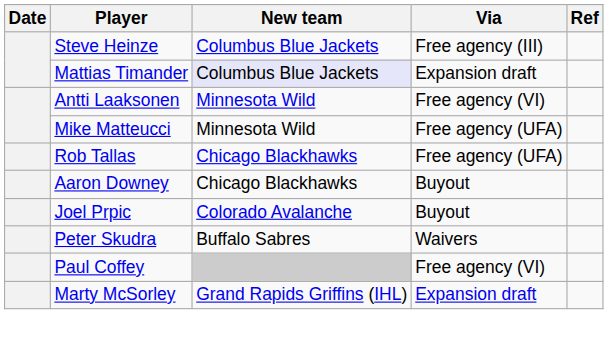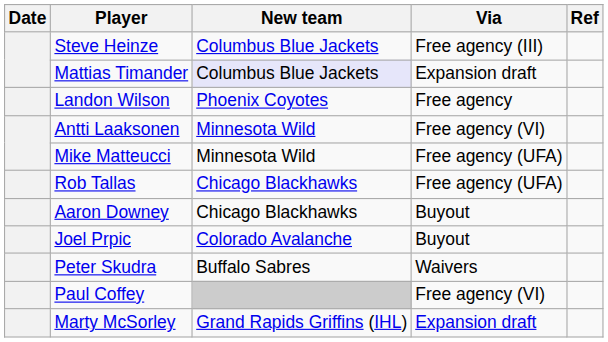+ row: (112, 101)
